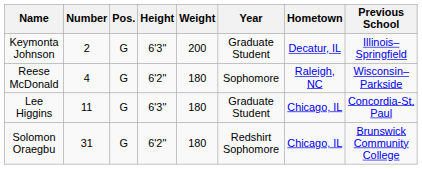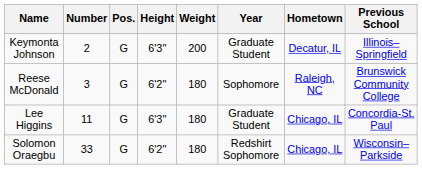(87, 78) 4 -> (87, 84) 3
(381, 78) Wisconsin–Parkside -> (381, 84) Brunswick Community College
(87, 143) 31 -> (87, 149) 33
(381, 143) Brunswick Community College -> (381, 149) Wisconsin–Parkside
